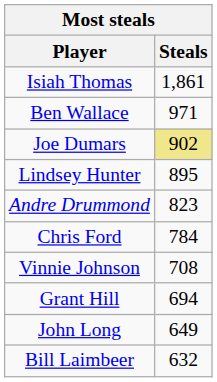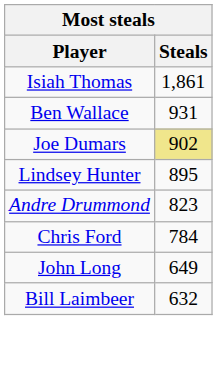(183, 112) 971 -> (183, 112) 931
- row: (79, 267)
- row: (79, 298)
